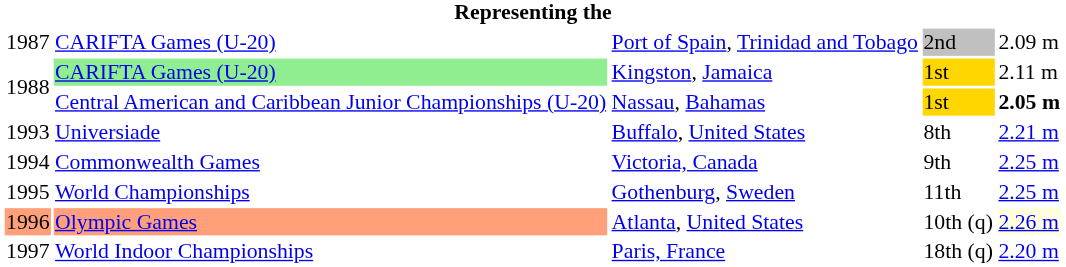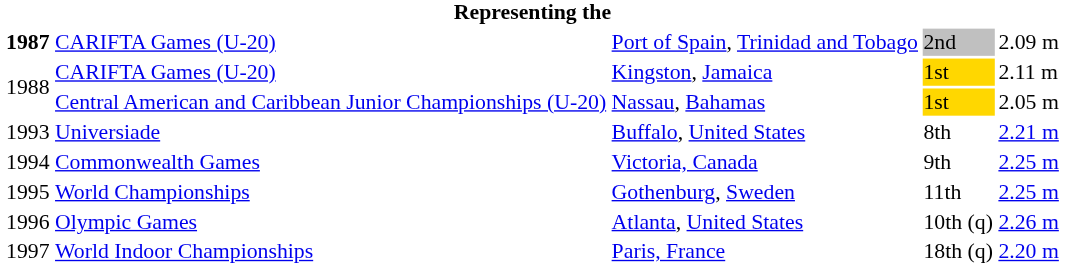(28, 42) normal -> (28, 42) bold
(165, 71) lightgreen background -> (165, 71) no background
(1029, 101) bold -> (1029, 101) normal
(28, 221) lightsalmon background -> (28, 221) no background
(126, 221) lightsalmon background -> (126, 221) no background
(1029, 221) lightyellow background -> (1029, 221) no background
